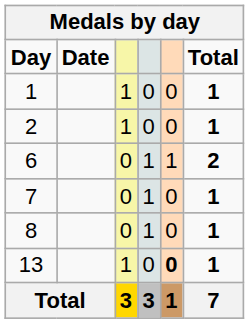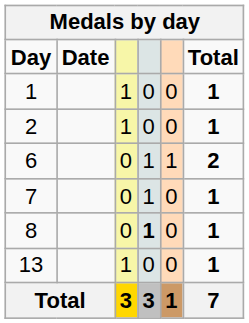(149, 231) normal -> (149, 231) bold
(171, 265) bold -> (171, 265) normal
